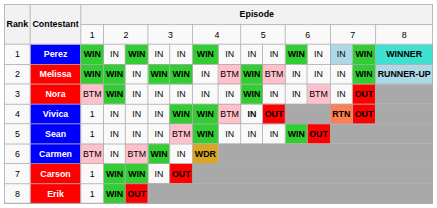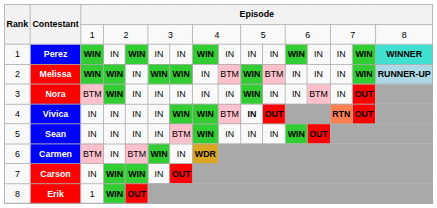(341, 55) lightblue background -> (341, 55) no background
(92, 114) 1 -> (92, 114) IN
(92, 134) 1 -> (92, 134) IN
(92, 174) 1 -> (92, 174) IN
